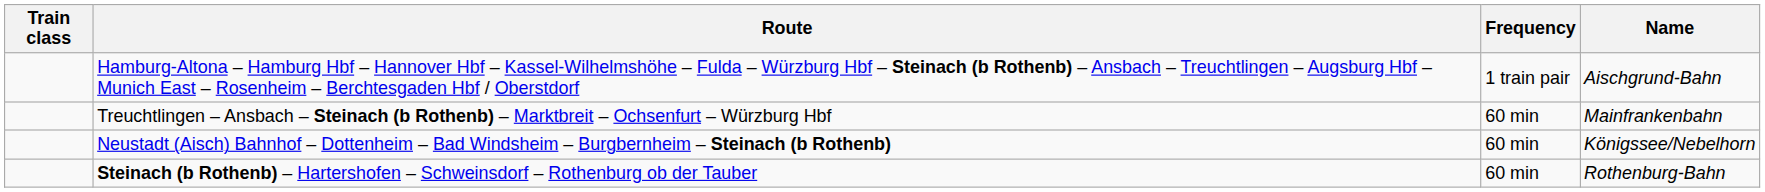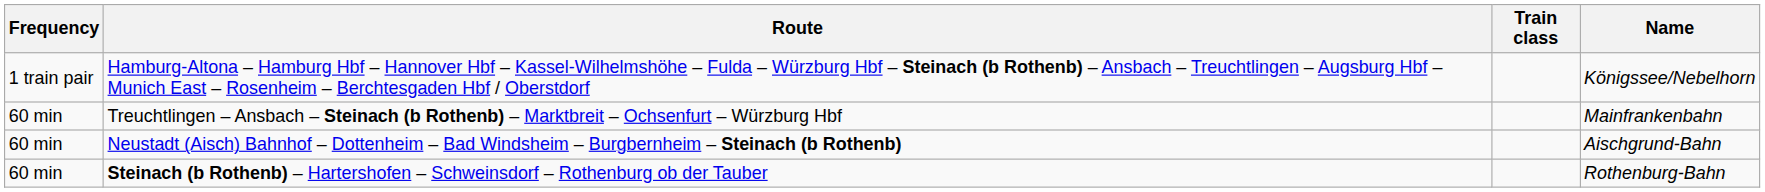columns swapped: (49, 28) <-> (1531, 28)
(1653, 77) Aischgrund-Bahn -> (1670, 77) Königssee/Nebelhorn
(1670, 144) Königssee/Nebelhorn -> (1653, 144) Aischgrund-Bahn
